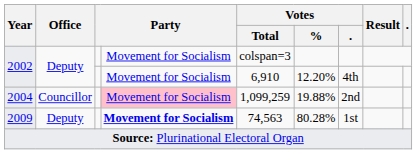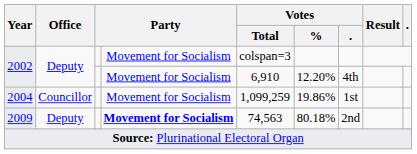(168, 97) pink background -> (168, 97) no background
(316, 97) 19.88% -> (316, 97) 19.86%
(351, 97) 2nd -> (351, 97) 1st
(316, 118) 80.28% -> (316, 118) 80.18%
(351, 118) 1st -> (351, 118) 2nd
